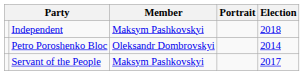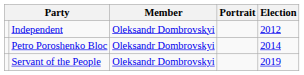(158, 29) Maksym Pashkovskyi -> (163, 29) Oleksandr Dombrovskyi
(271, 29) 2018 -> (271, 29) 2012
(158, 62) Maksym Pashkovskyi -> (163, 62) Oleksandr Dombrovskyi
(271, 62) 2017 -> (271, 62) 2019
